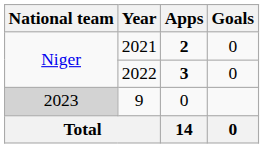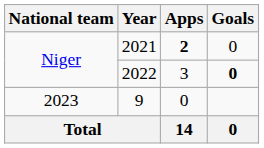(184, 73) bold -> (184, 73) normal
(233, 73) normal -> (233, 73) bold
(61, 101) lightgrey background -> (61, 101) no background
